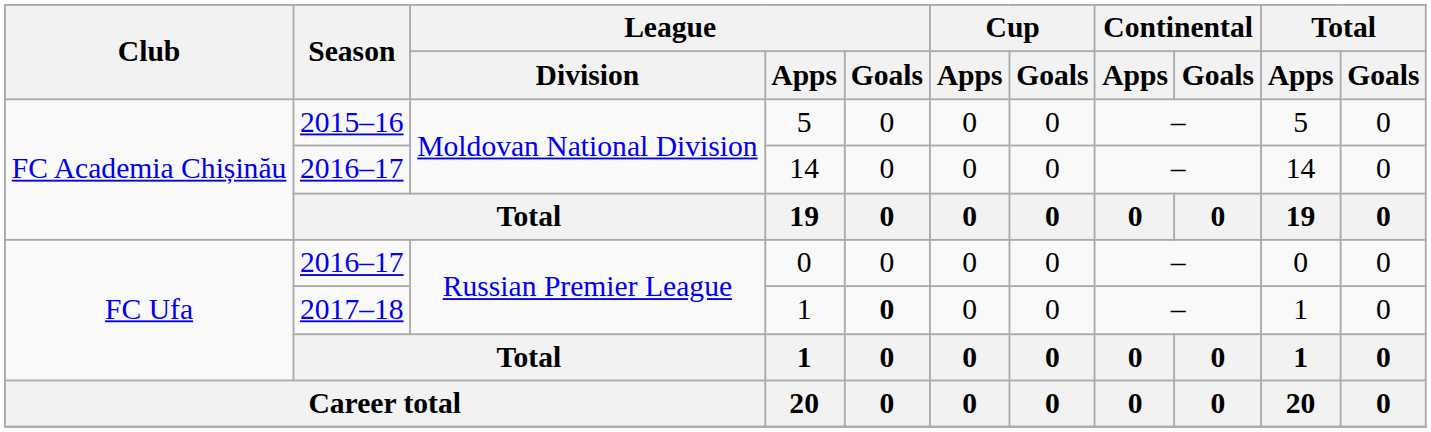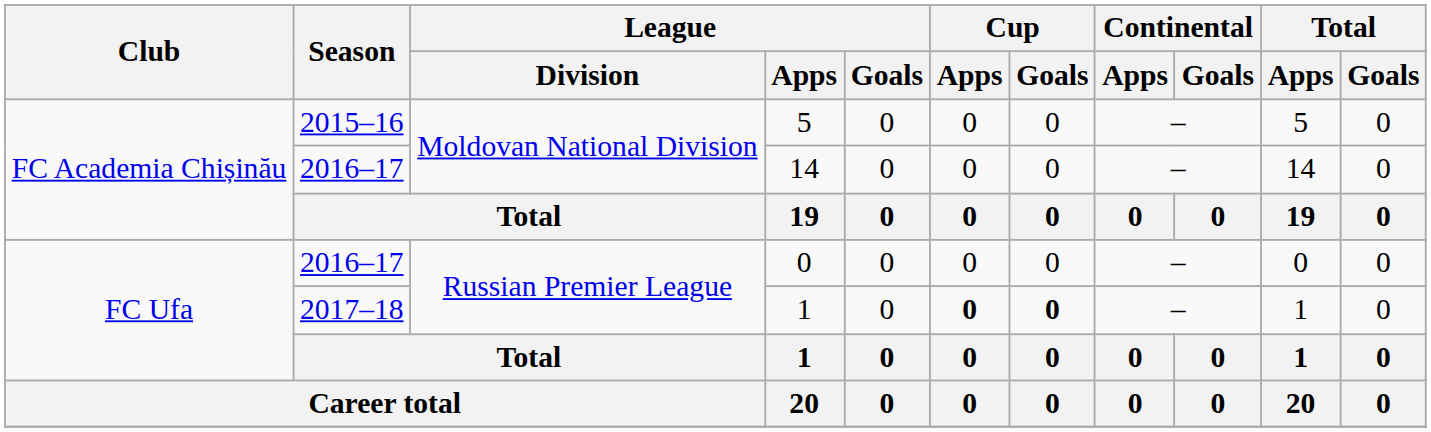(887, 309) bold -> (887, 309) normal
(970, 309) normal -> (970, 309) bold
(1052, 309) normal -> (1052, 309) bold
